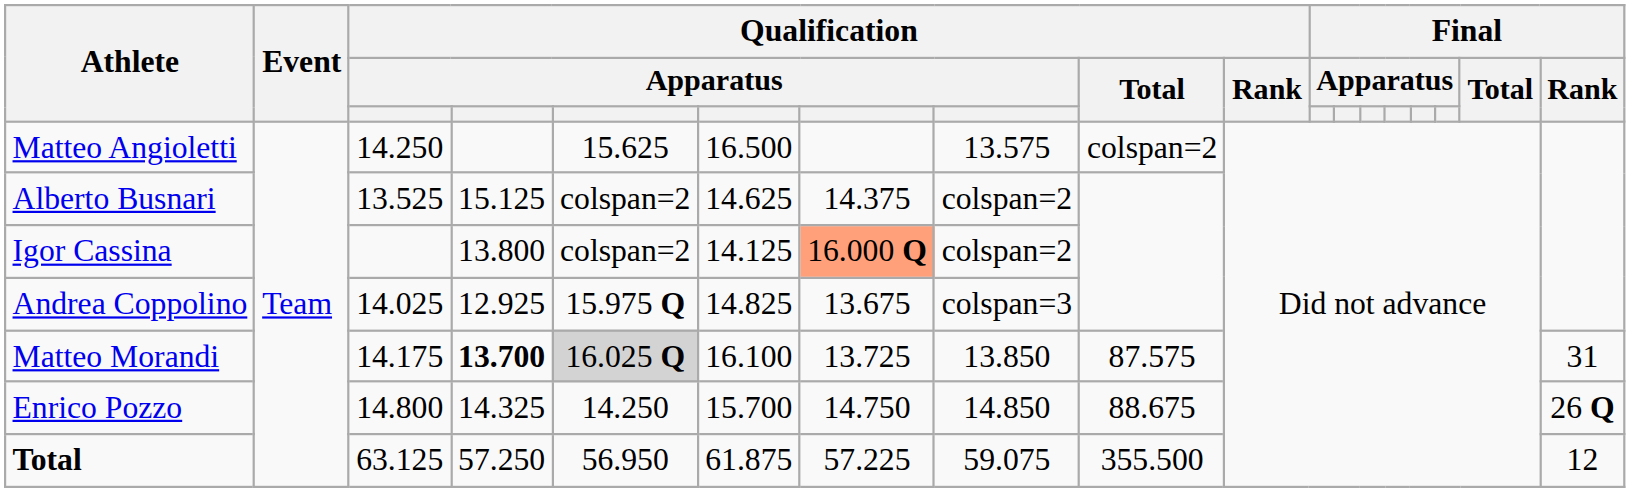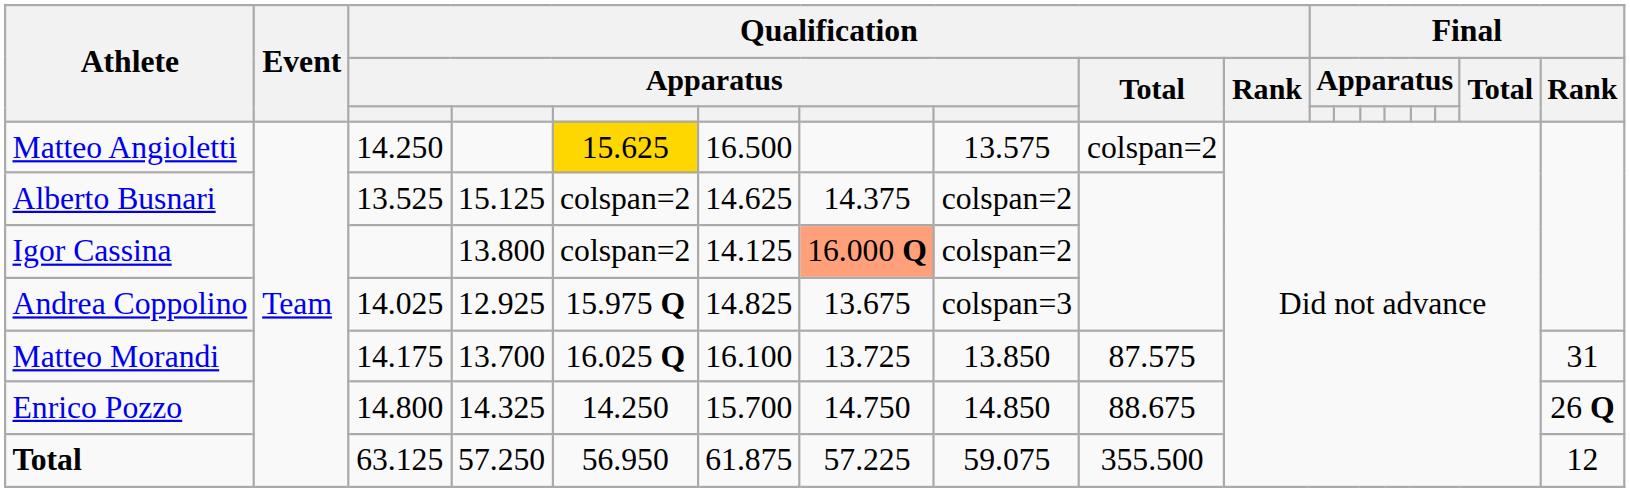(625, 146) no background -> (625, 146) gold background
(502, 355) bold -> (502, 355) normal
(625, 355) lightgrey background -> (625, 355) no background
